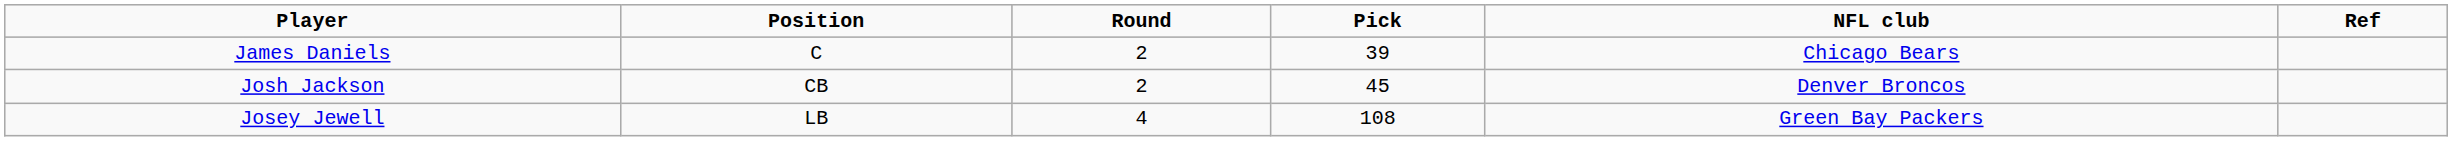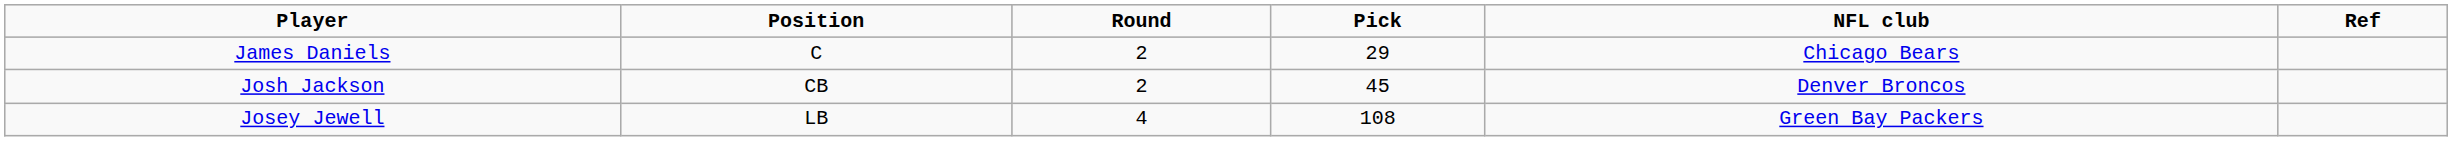(1378, 54) 39 -> (1378, 54) 29
